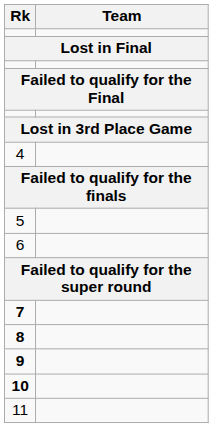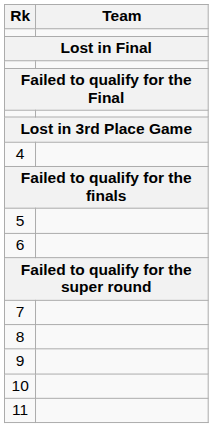(20, 312) bold -> (20, 312) normal
(20, 336) bold -> (20, 336) normal
(20, 361) bold -> (20, 361) normal
(20, 386) bold -> (20, 386) normal
